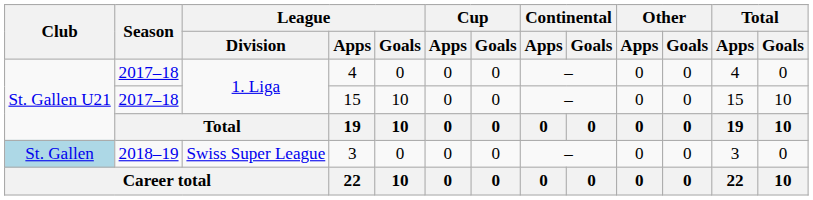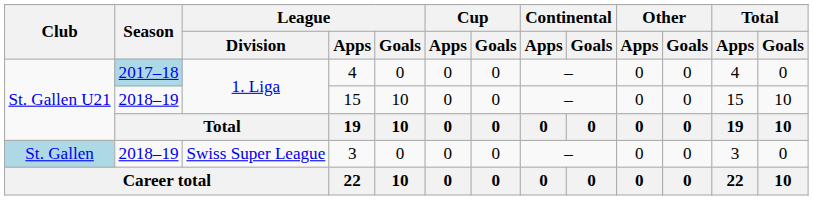(149, 72) no background -> (149, 72) lightblue background
(149, 99) 2017–18 -> (149, 99) 2018–19
